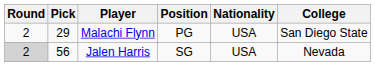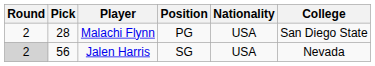(63, 33) 29 -> (63, 33) 28
